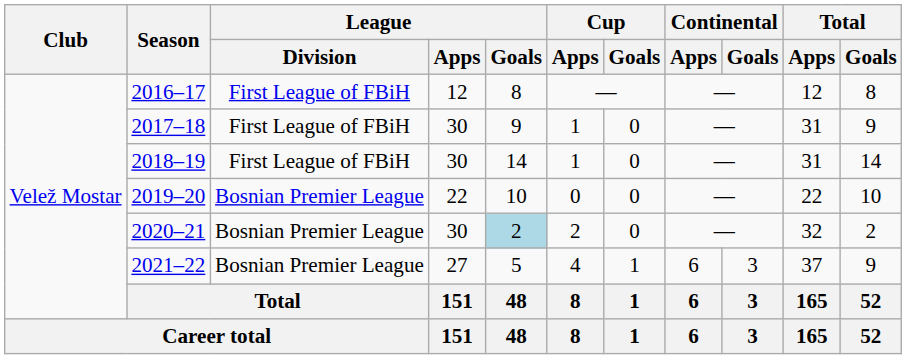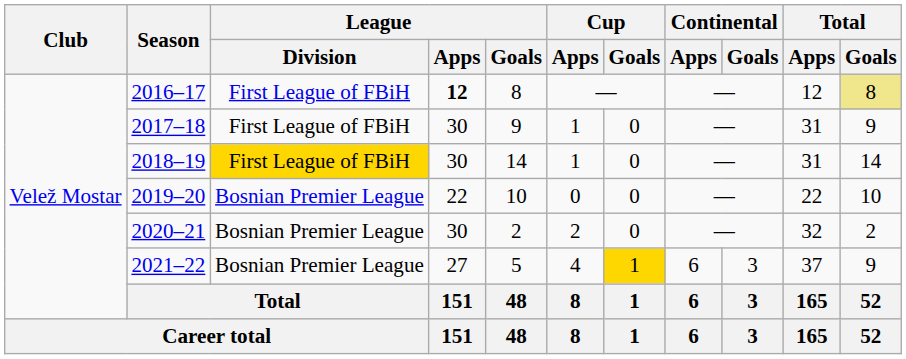(457, 91) normal -> (457, 91) bold
(871, 91) no background -> (871, 91) khaki background
(319, 161) no background -> (319, 161) gold background
(516, 231) lightblue background -> (516, 231) no background
(634, 265) no background -> (634, 265) gold background
